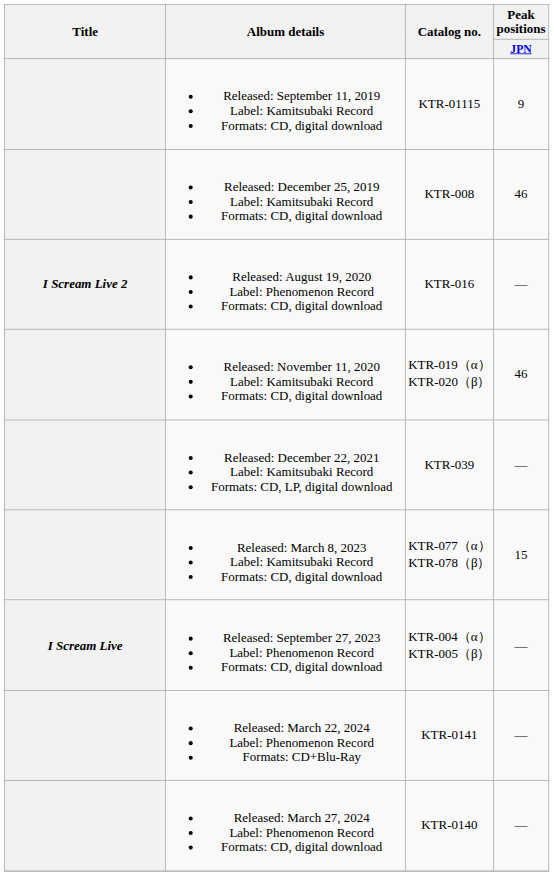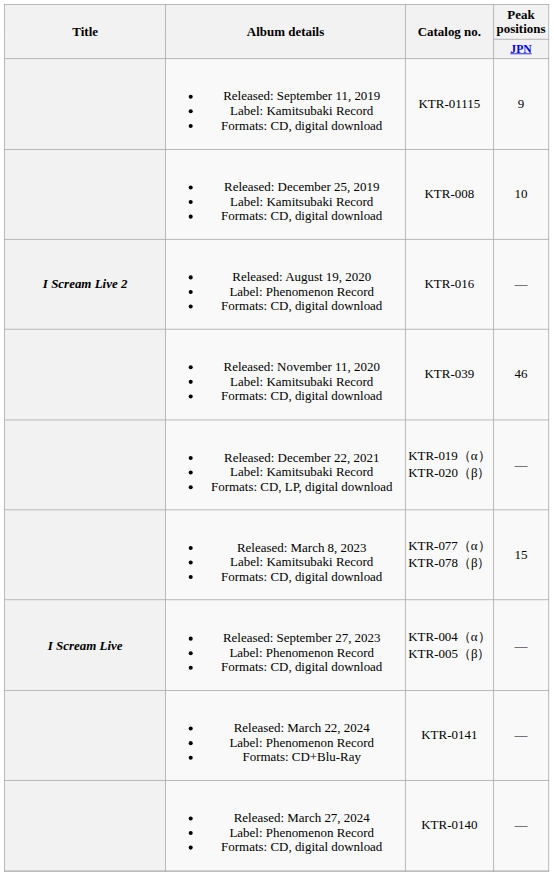(521, 194) 46 -> (521, 194) 10
(449, 374) KTR-019（α） KTR-020（β） -> (449, 374) KTR-039
(449, 464) KTR-039 -> (449, 464) KTR-019（α） KTR-020（β）
